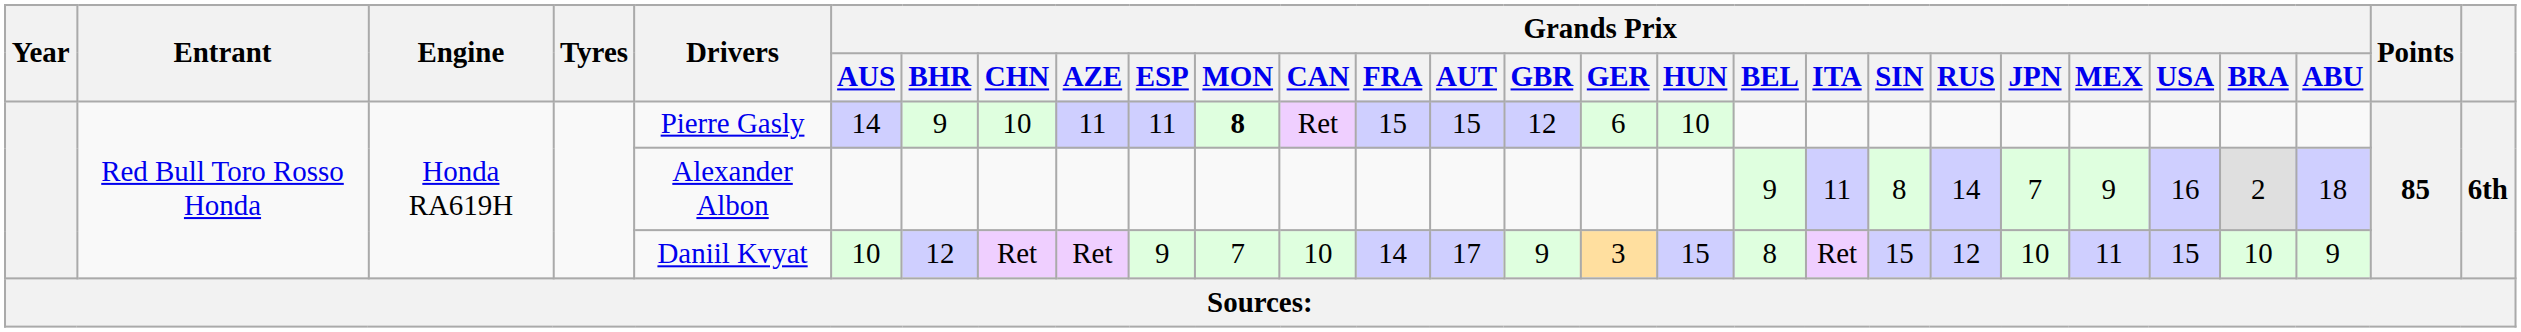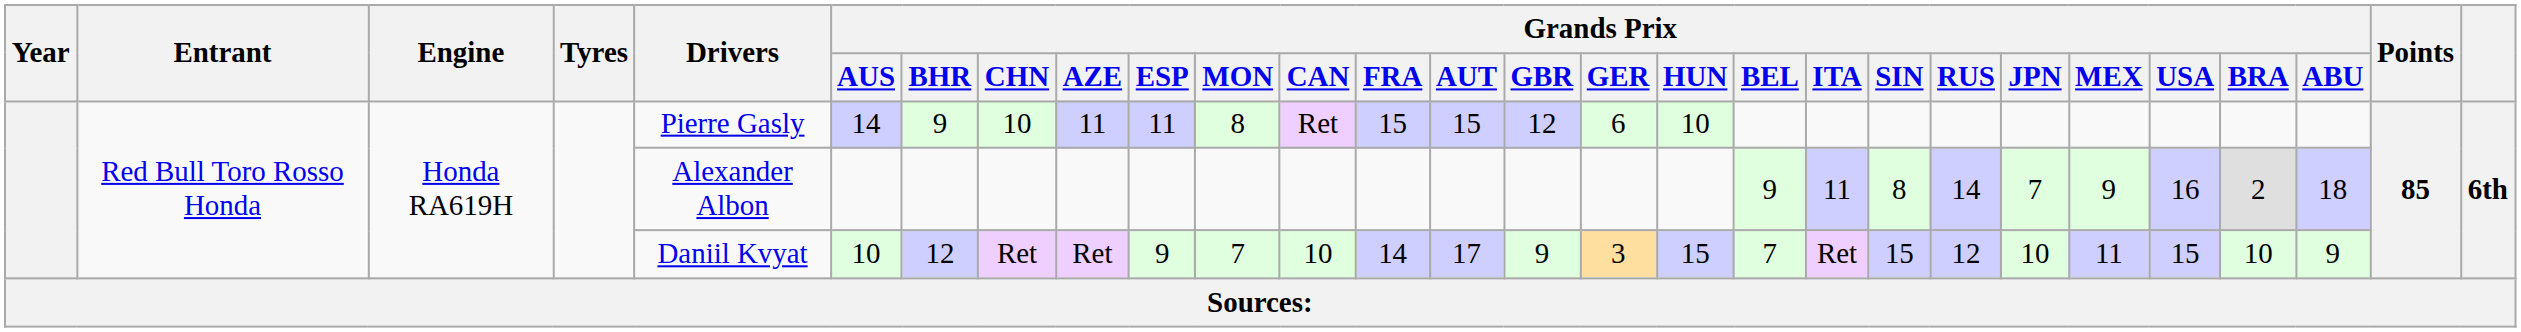(1238, 124) bold -> (1238, 124) normal
(1770, 253) 8 -> (1770, 253) 7
